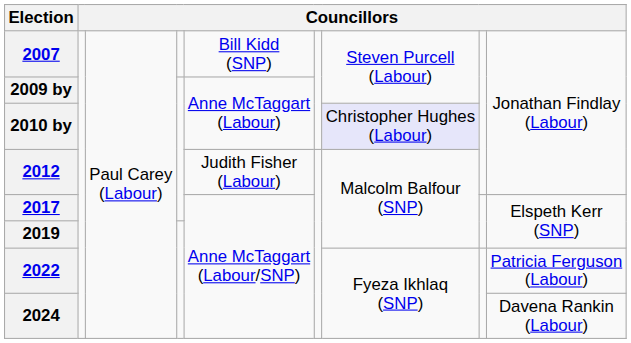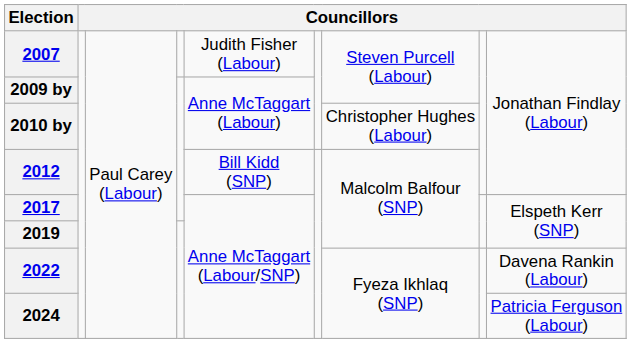(249, 53) Bill Kidd (SNP) -> (249, 53) Judith Fisher (Labour)
(400, 126) lavender background -> (400, 126) no background
(249, 171) Judith Fisher (Labour) -> (249, 171) Bill Kidd (SNP)
(556, 270) Patricia Ferguson (Labour) -> (556, 270) Davena Rankin (Labour)
(556, 316) Davena Rankin (Labour) -> (556, 316) Patricia Ferguson (Labour)
